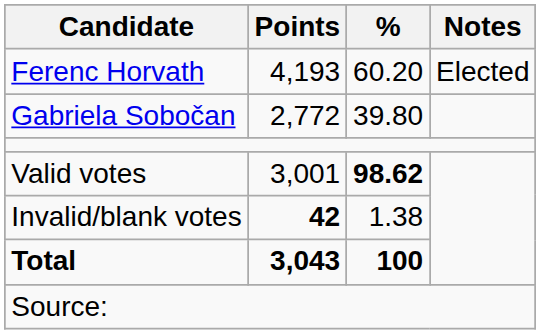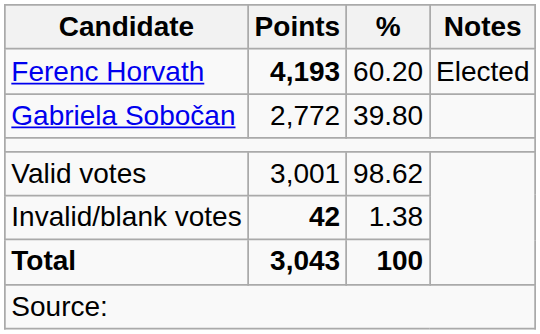(305, 71) normal -> (305, 71) bold
(388, 172) bold -> (388, 172) normal
